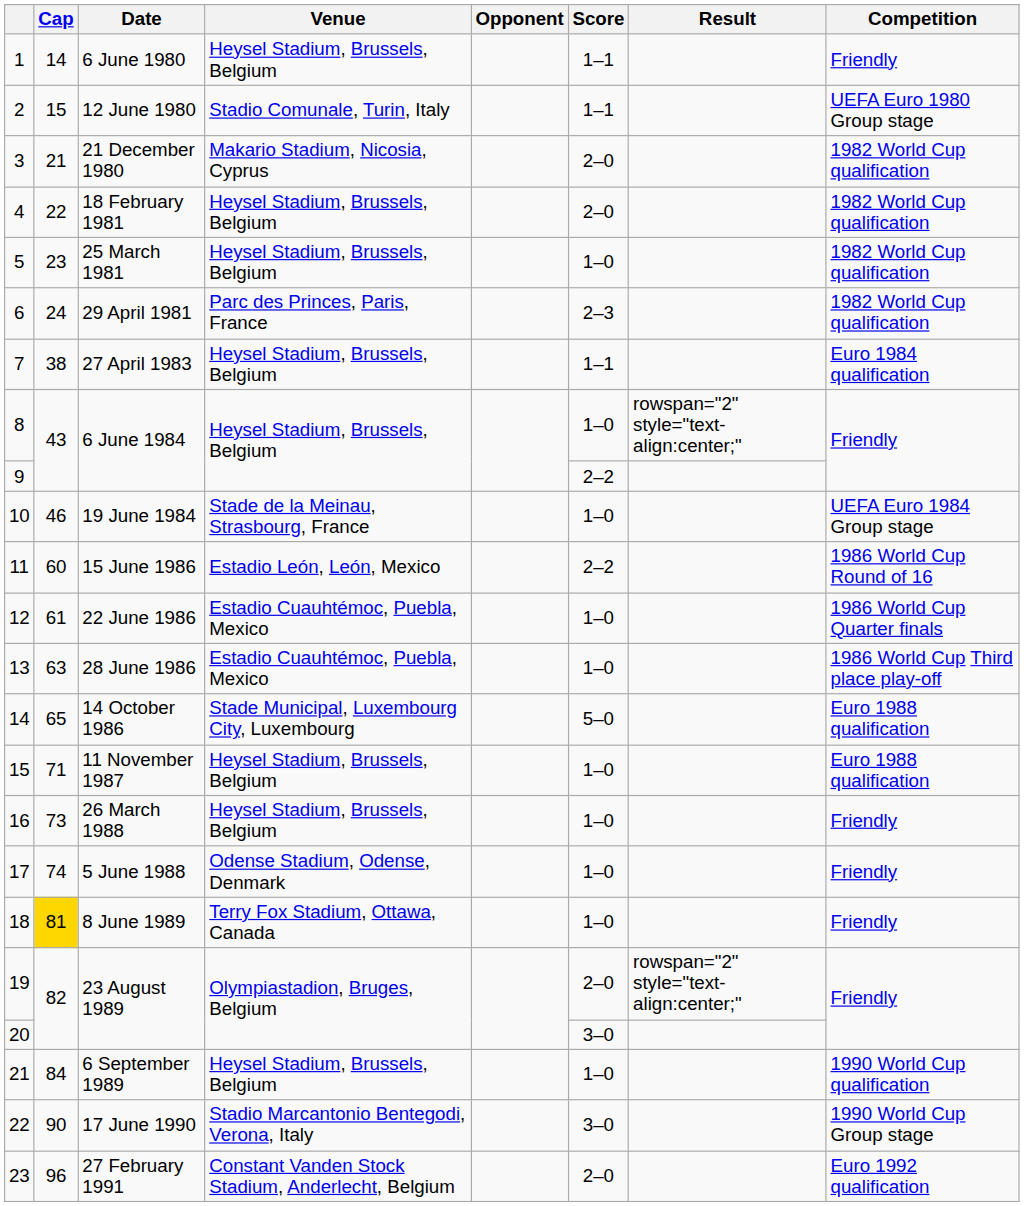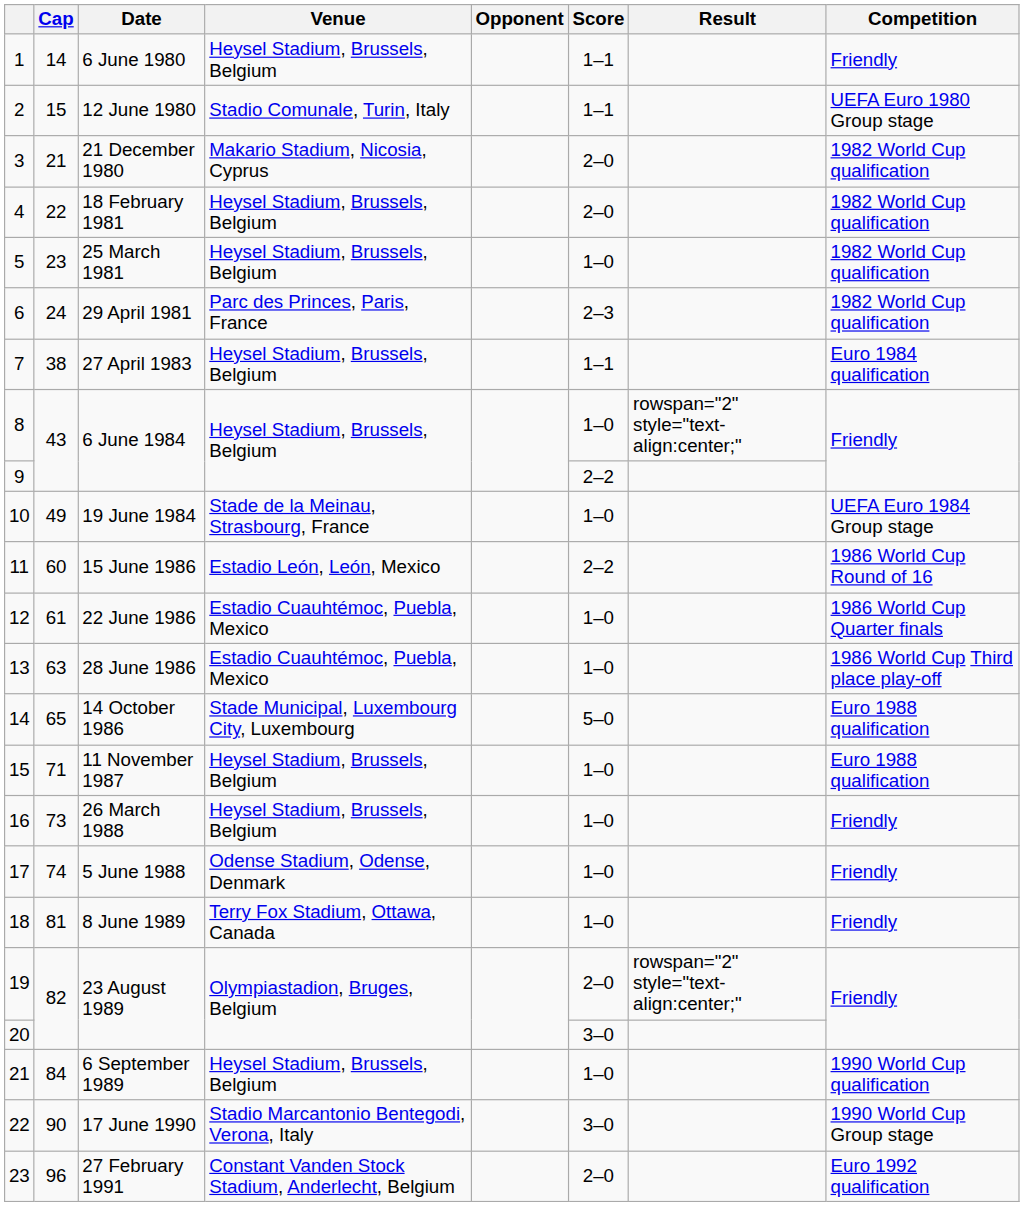(56, 516) 46 -> (56, 516) 49
(56, 922) gold background -> (56, 922) no background
